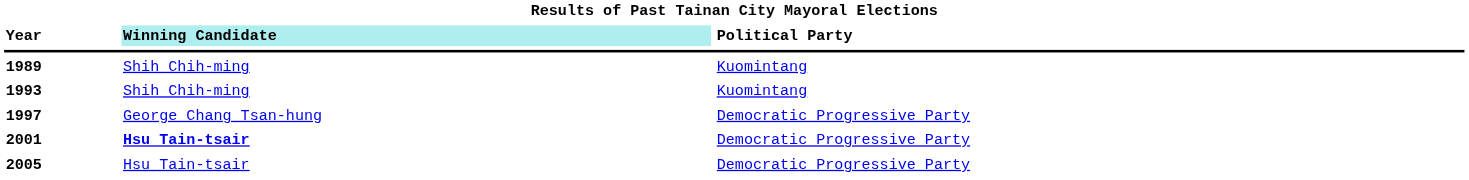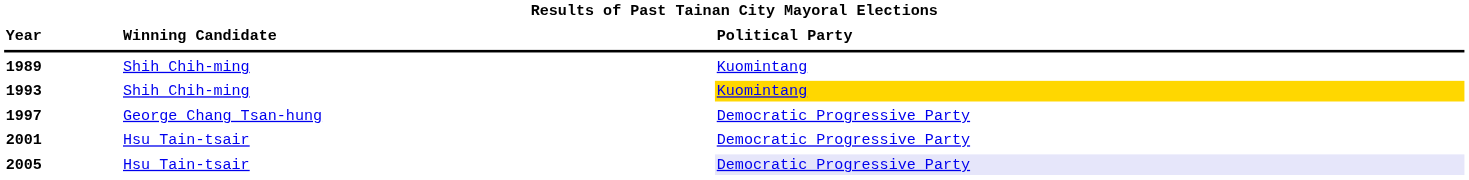(200, 35) paleturquoise background -> (200, 35) no background
(762, 91) no background -> (762, 91) gold background
(186, 140) bold -> (186, 140) normal
(843, 164) no background -> (843, 164) lavender background
